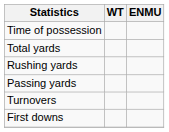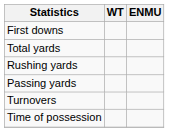rows swapped: (35, 118) <-> (54, 30)
